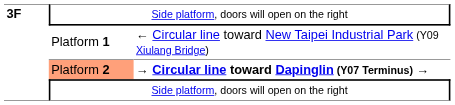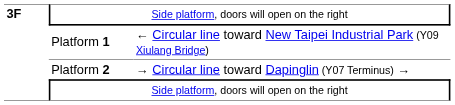(80, 69) lightsalmon background -> (80, 69) no background
(283, 69) bold -> (273, 69) normal
